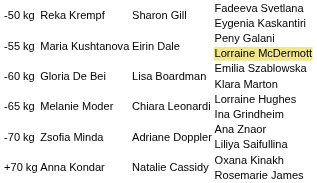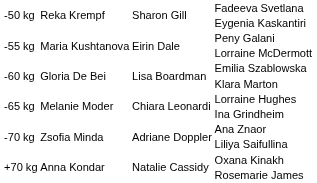(263, 53) khaki background -> (263, 53) no background
